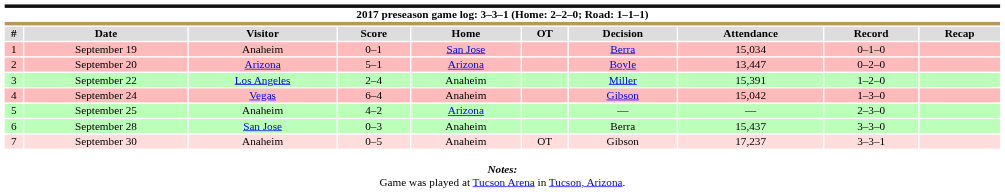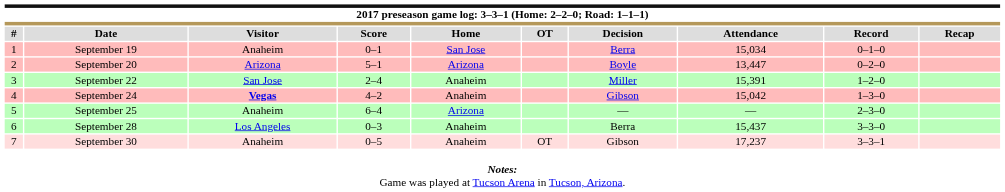(263, 80) Los Angeles -> (263, 80) San Jose
(263, 95) normal -> (263, 95) bold
(374, 95) 6–4 -> (374, 95) 4–2
(374, 110) 4–2 -> (374, 110) 6–4
(263, 126) San Jose -> (263, 126) Los Angeles
